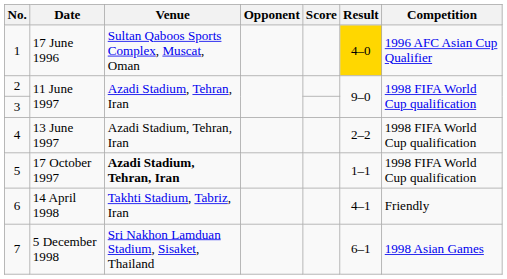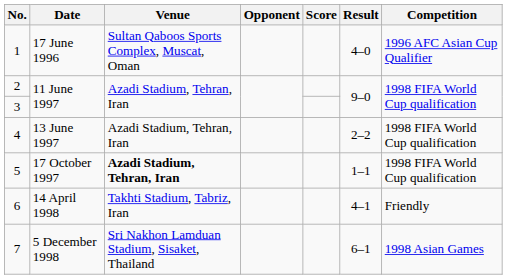(361, 50) gold background -> (361, 50) no background
